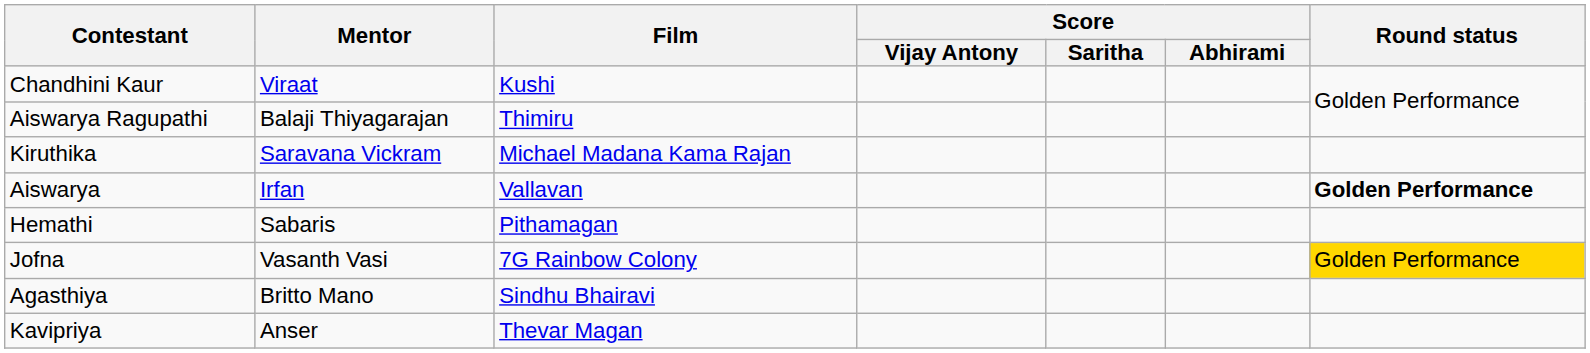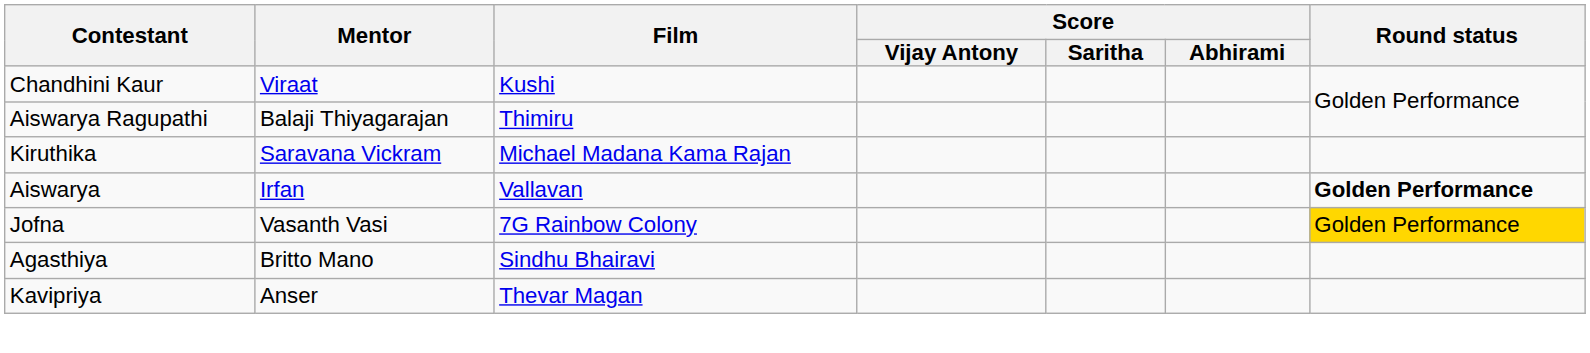- row: (51, 224)
